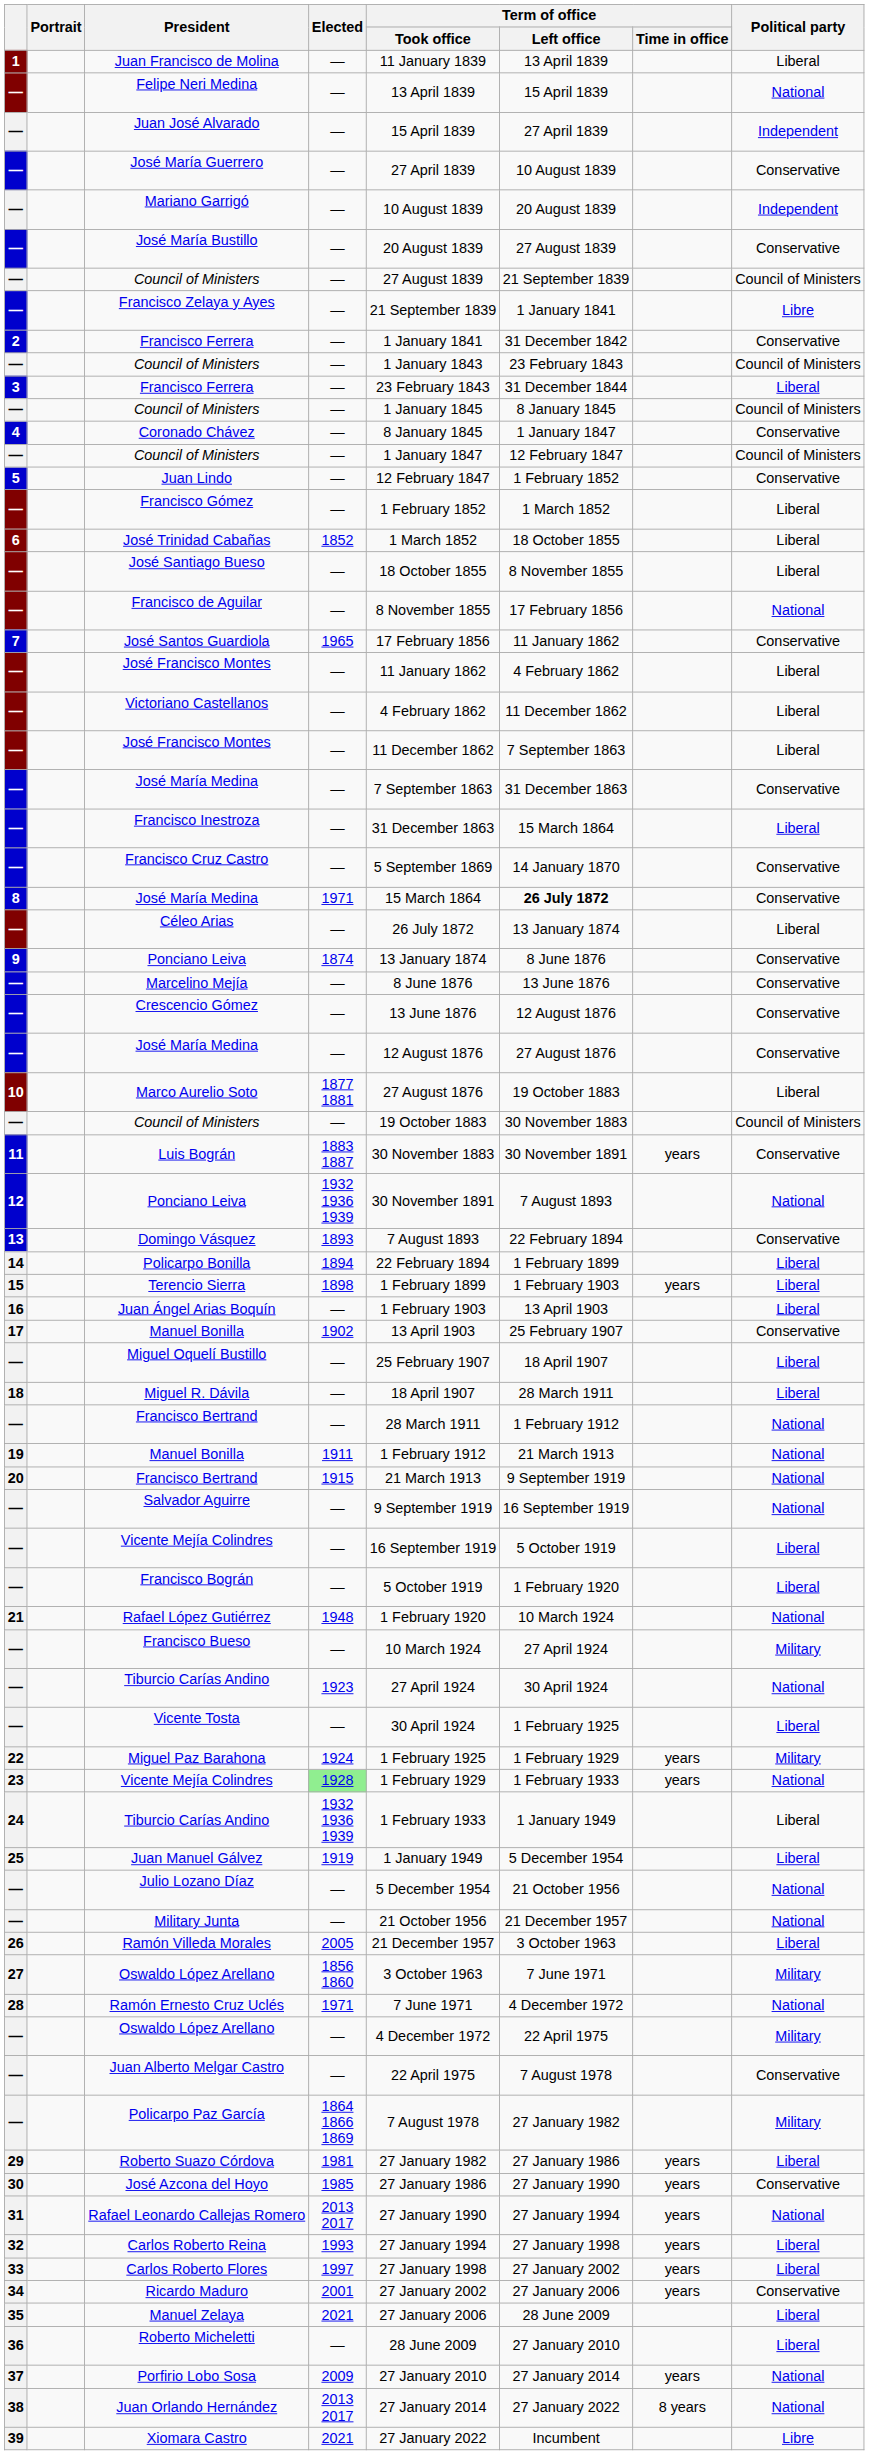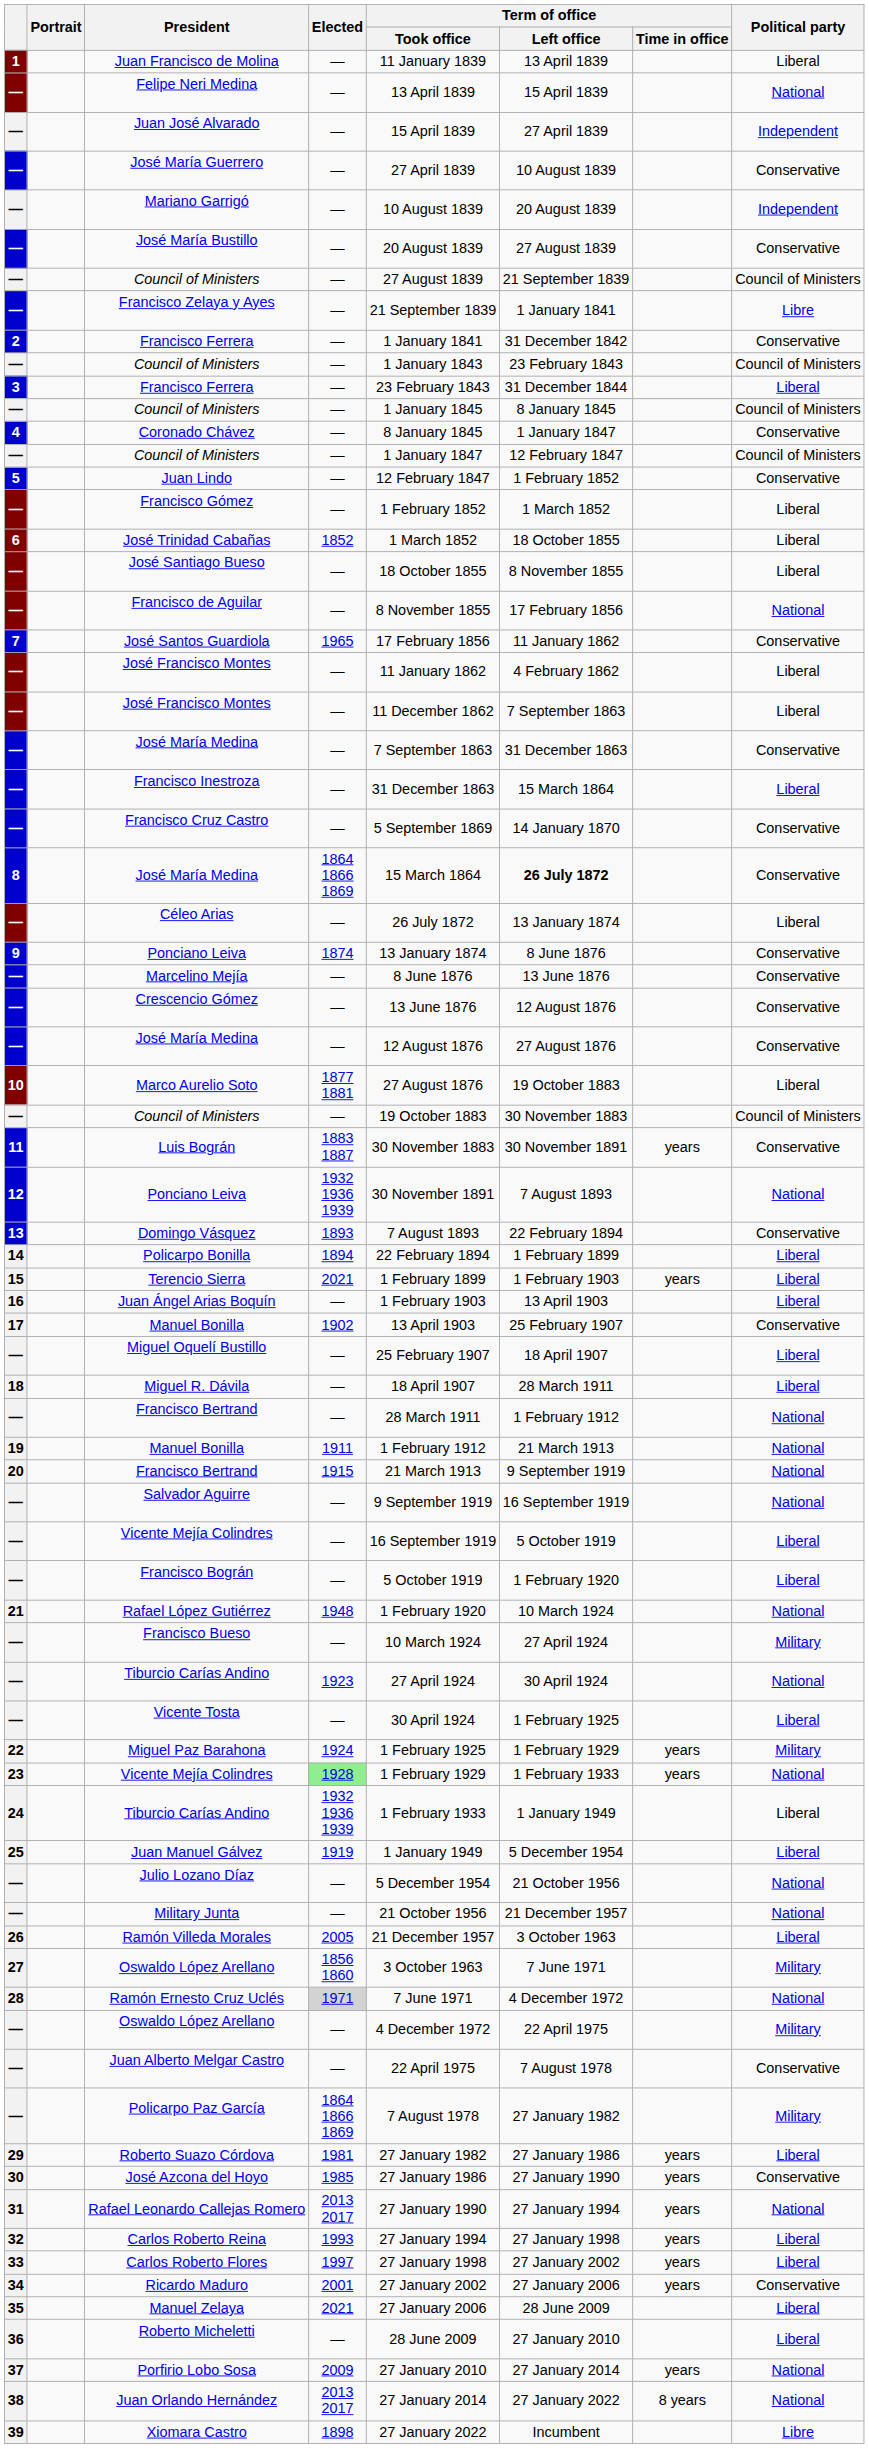- row: (16, 711)
(337, 898) 1971 -> (337, 875) 1864 1866 1869
(337, 1285) 1898 -> (337, 1279) 2021
(337, 2005) no background -> (337, 1998) lightgrey background
(337, 2438) 2021 -> (337, 2431) 1898
